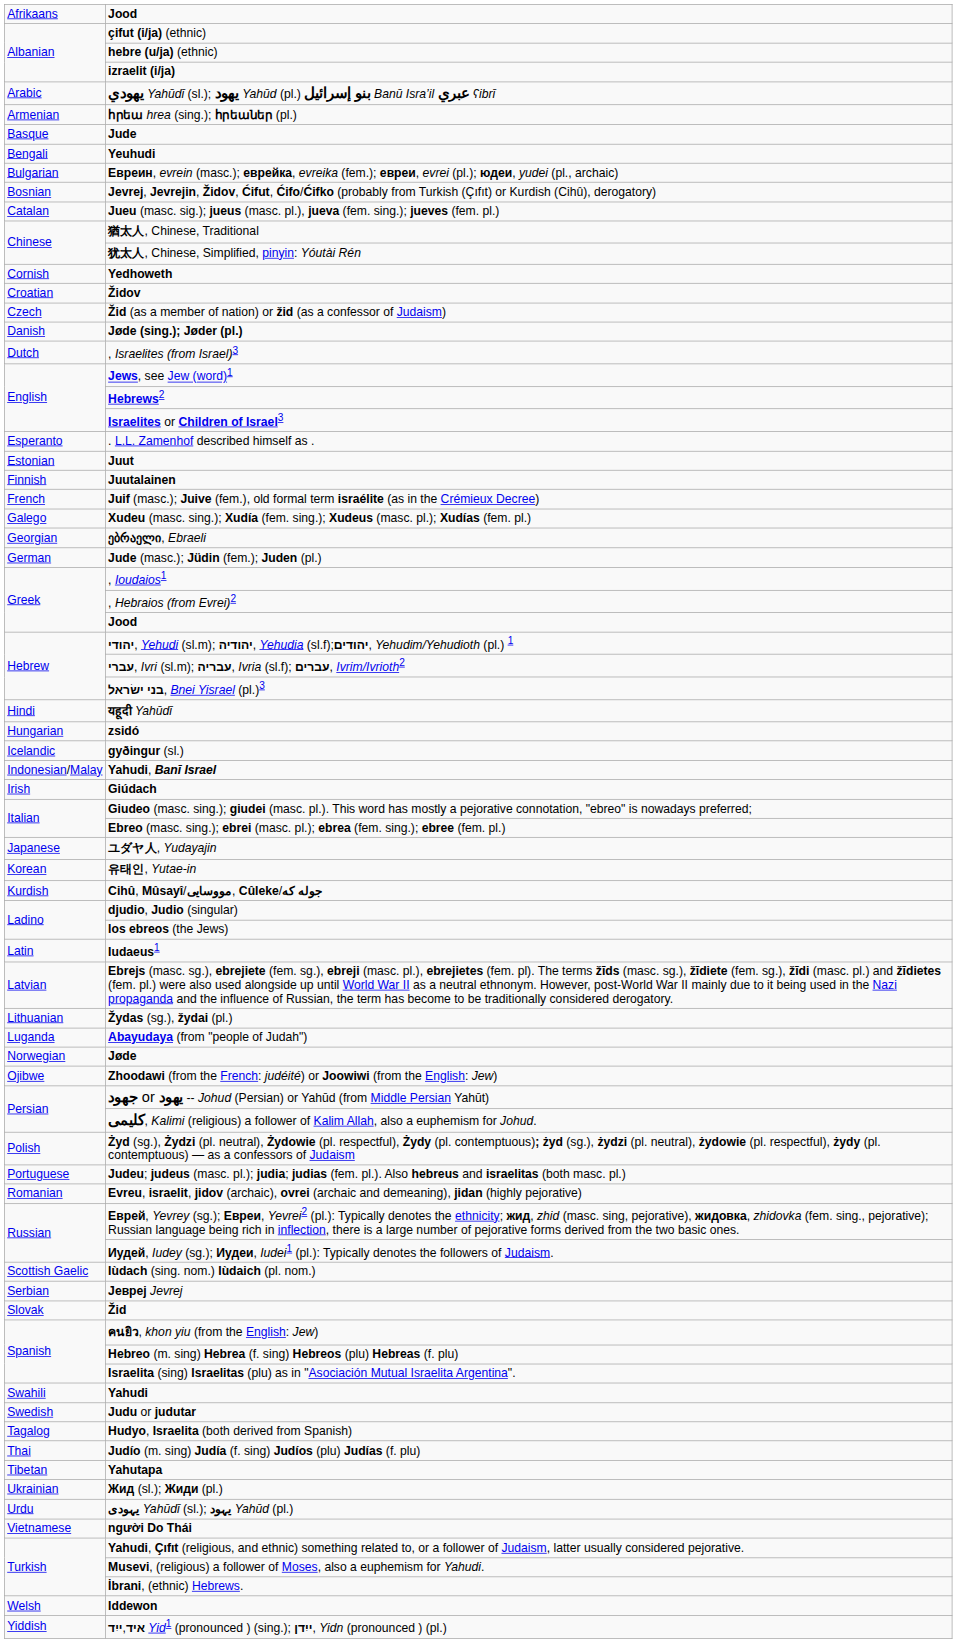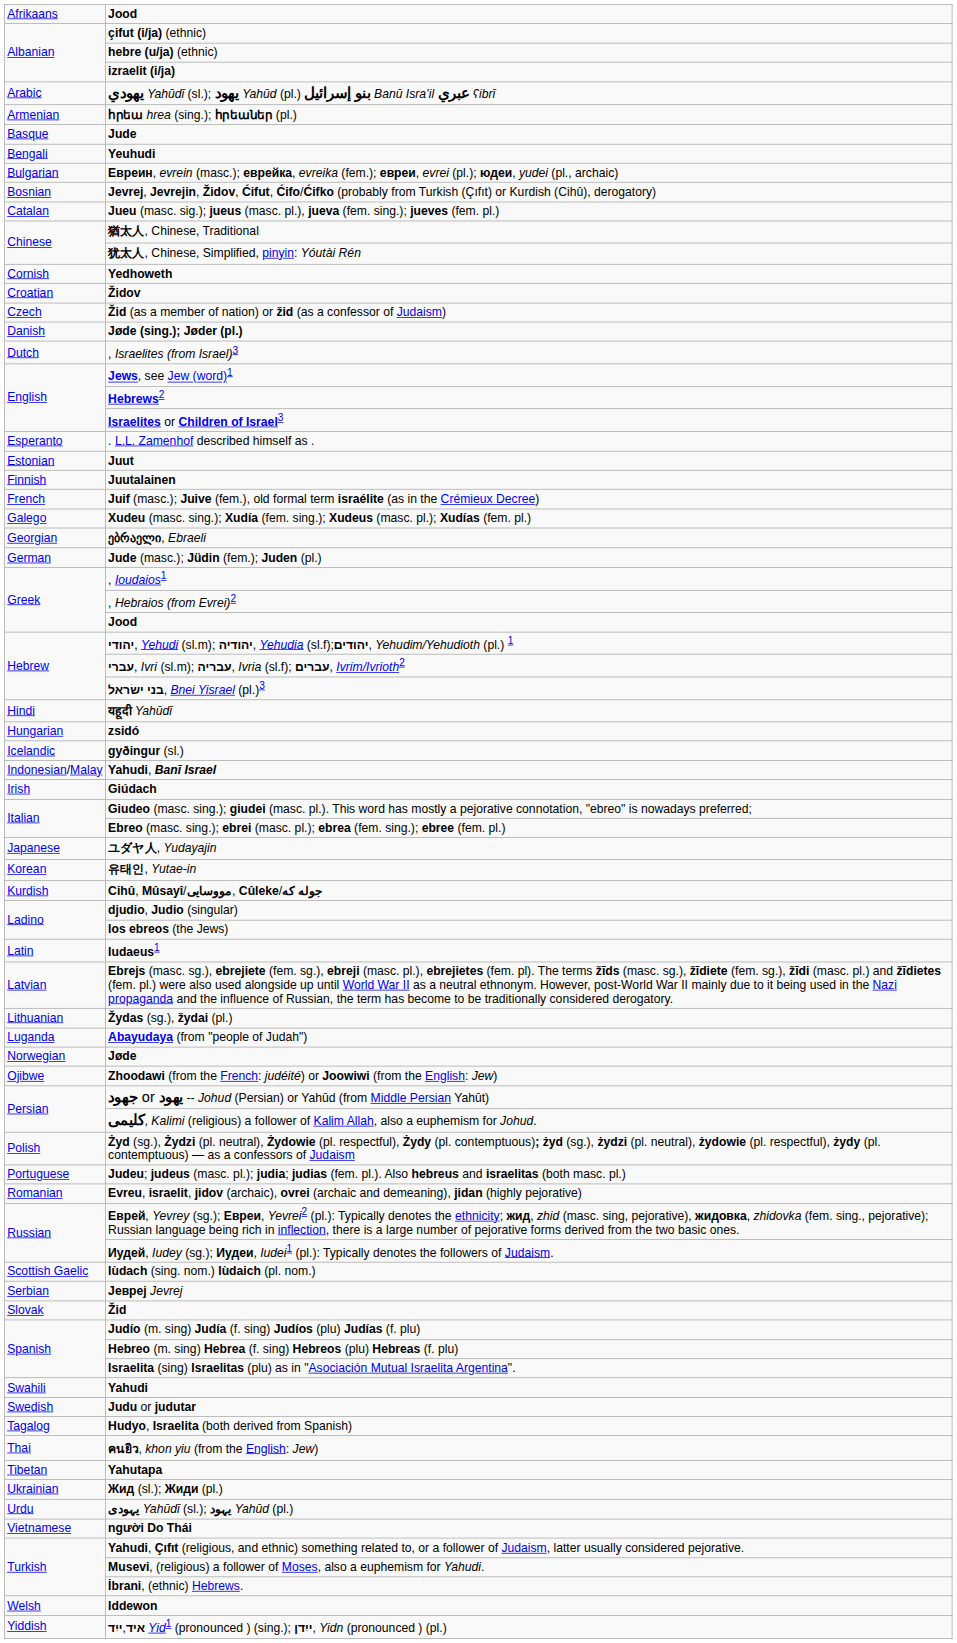(213, 1332) คนยิว, khon yiu (from the English: Jew) -> (264, 1329) Judío (m. sing) Judía (f. sing) Judíos (plu) Judías (f. plu)
(264, 1450) Judío (m. sing) Judía (f. sing) Judíos (plu) Judías (f. plu) -> (213, 1448) คนยิว, khon yiu (from the English: Jew)
